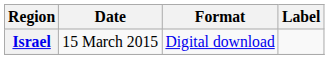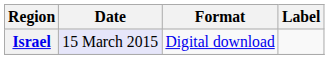(110, 41) no background -> (110, 41) lavender background
